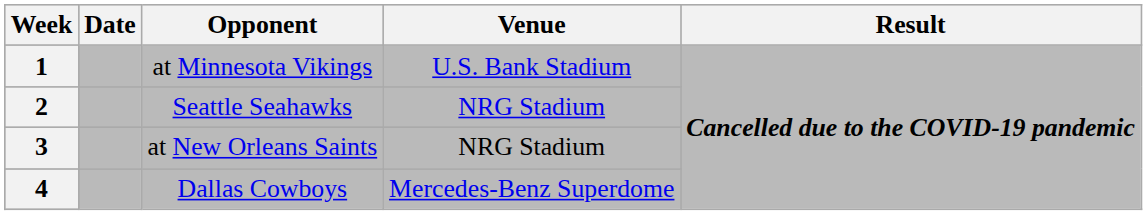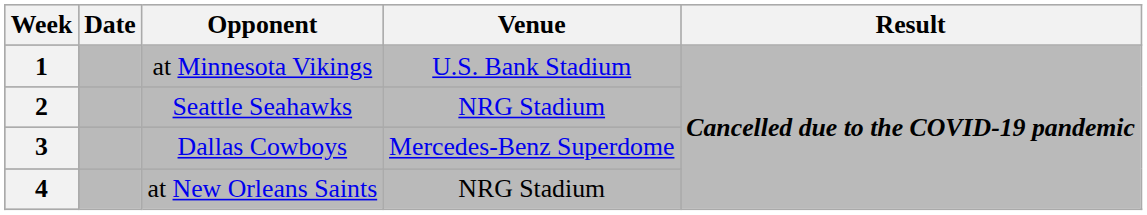(262, 147) at New Orleans Saints -> (262, 147) Dallas Cowboys
(532, 147) NRG Stadium -> (532, 147) Mercedes-Benz Superdome
(262, 188) Dallas Cowboys -> (262, 188) at New Orleans Saints
(532, 188) Mercedes-Benz Superdome -> (532, 188) NRG Stadium
